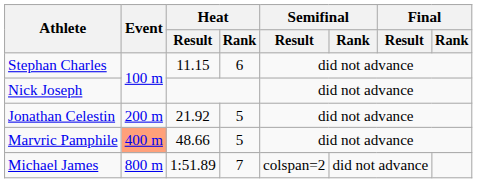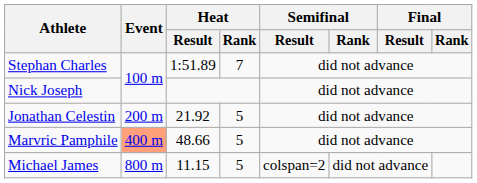(193, 65) 11.15 -> (193, 65) 1:51.89
(239, 65) 6 -> (239, 65) 7
(193, 165) 1:51.89 -> (193, 165) 11.15
(239, 165) 7 -> (239, 165) 5
